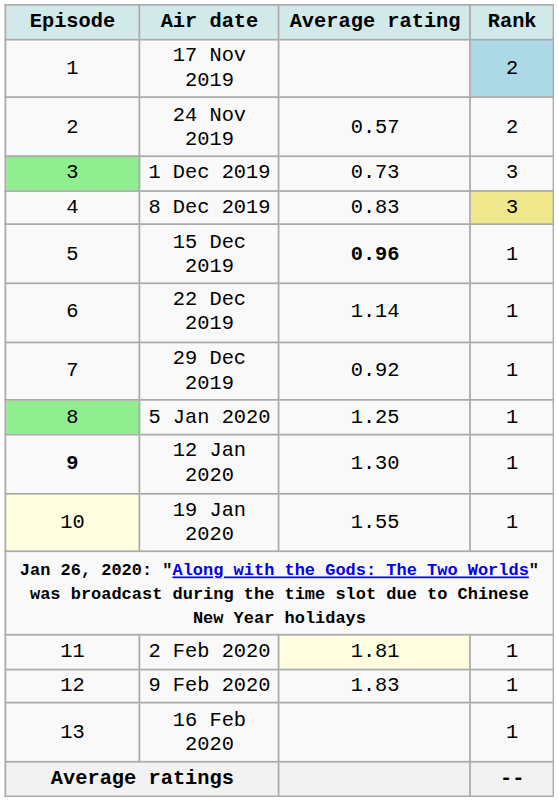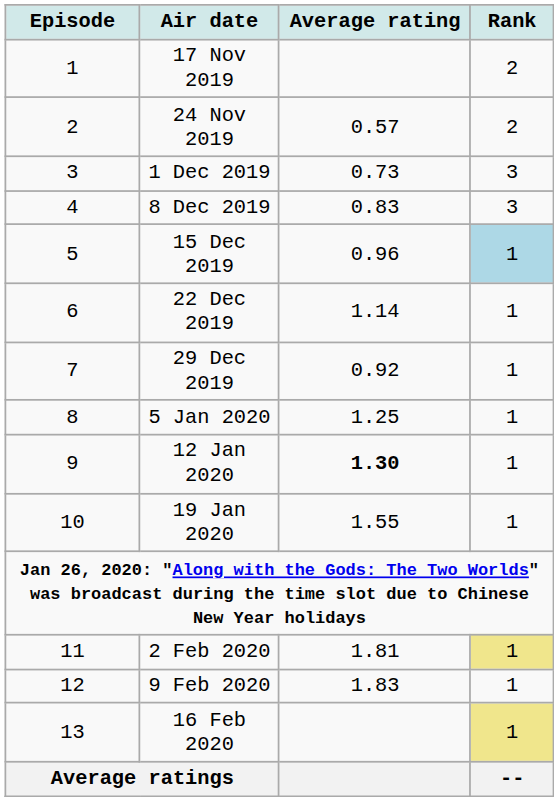(512, 68) lightblue background -> (512, 68) no background
(72, 173) lightgreen background -> (72, 173) no background
(512, 207) khaki background -> (512, 207) no background
(375, 254) bold -> (375, 254) normal
(512, 254) no background -> (512, 254) lightblue background
(72, 417) lightgreen background -> (72, 417) no background
(72, 464) bold -> (72, 464) normal
(375, 464) normal -> (375, 464) bold
(72, 522) lightyellow background -> (72, 522) no background
(375, 652) lightyellow background -> (375, 652) no background
(512, 652) no background -> (512, 652) khaki background
(512, 732) no background -> (512, 732) khaki background
